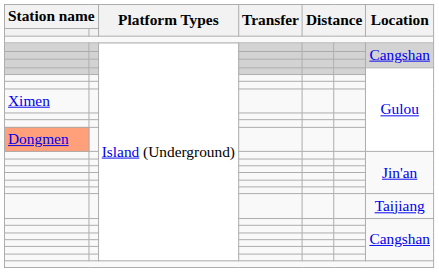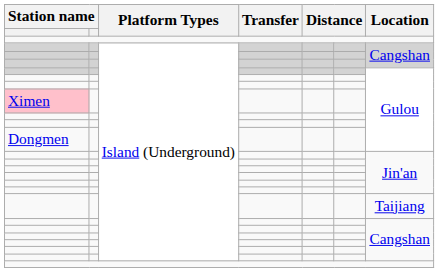(29, 100) no background -> (29, 100) pink background
(38, 139) lightsalmon background -> (38, 139) no background
